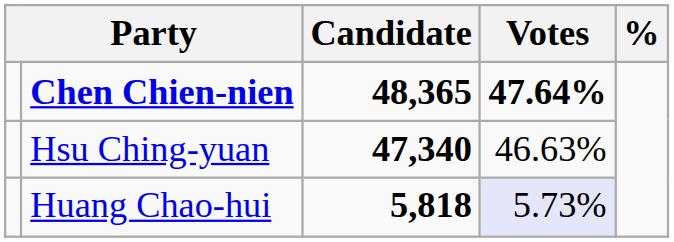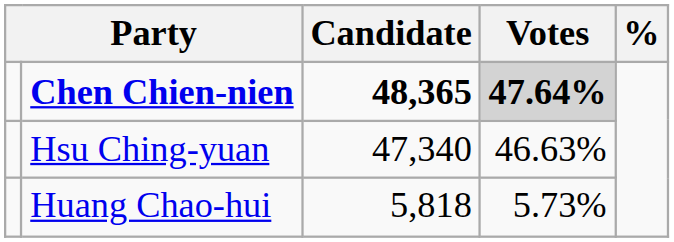(548, 90) no background -> (548, 90) lightgrey background
(422, 148) bold -> (422, 148) normal
(431, 206) bold -> (431, 206) normal
(560, 206) lavender background -> (560, 206) no background
